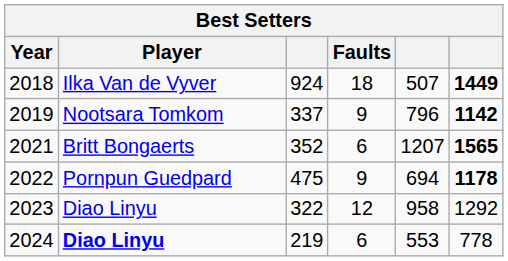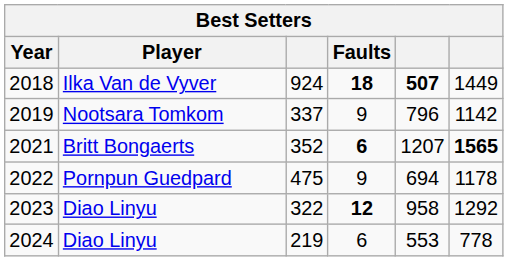(362, 84) normal -> (362, 84) bold
(423, 84) normal -> (423, 84) bold
(476, 84) bold -> (476, 84) normal
(476, 115) bold -> (476, 115) normal
(362, 146) normal -> (362, 146) bold
(476, 178) bold -> (476, 178) normal
(362, 209) normal -> (362, 209) bold
(114, 241) bold -> (110, 241) normal
